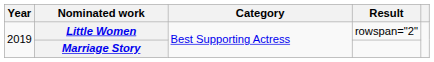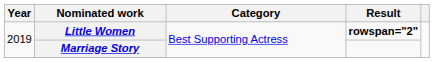(386, 31) normal -> (383, 31) bold
